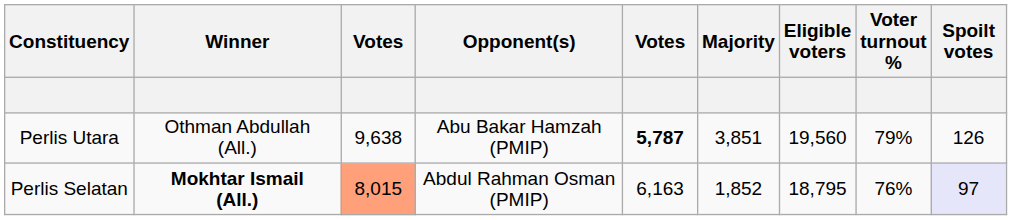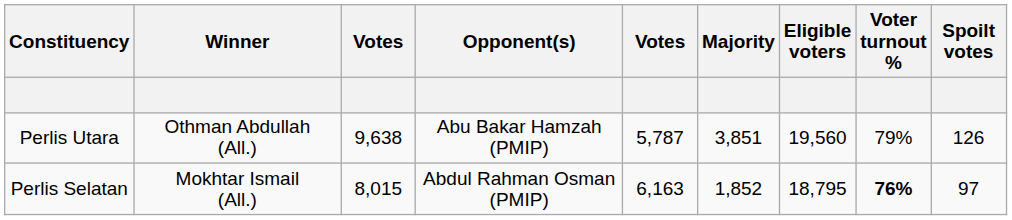(660, 138) bold -> (660, 138) normal
(237, 189) bold -> (237, 189) normal
(378, 189) lightsalmon background -> (378, 189) no background
(893, 189) normal -> (893, 189) bold
(969, 189) lavender background -> (969, 189) no background
